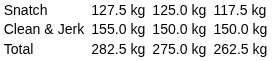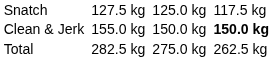(240, 29) normal -> (241, 29) bold
